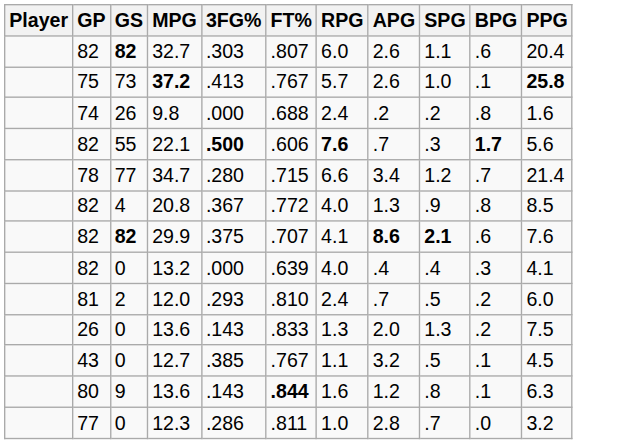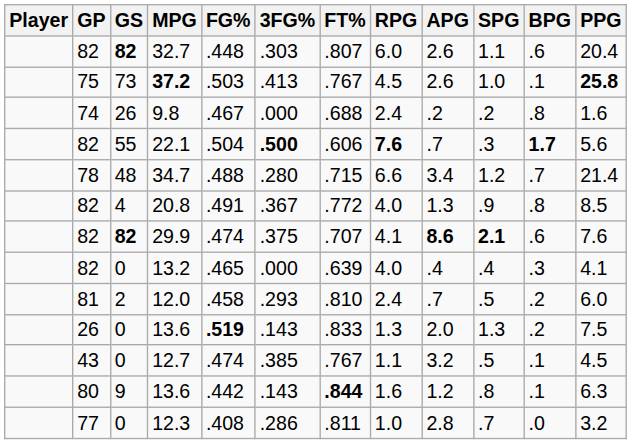+ column: (228, 21)
(335, 82) 5.7 -> (388, 82) 4.5
(126, 175) 77 -> (126, 175) 48
